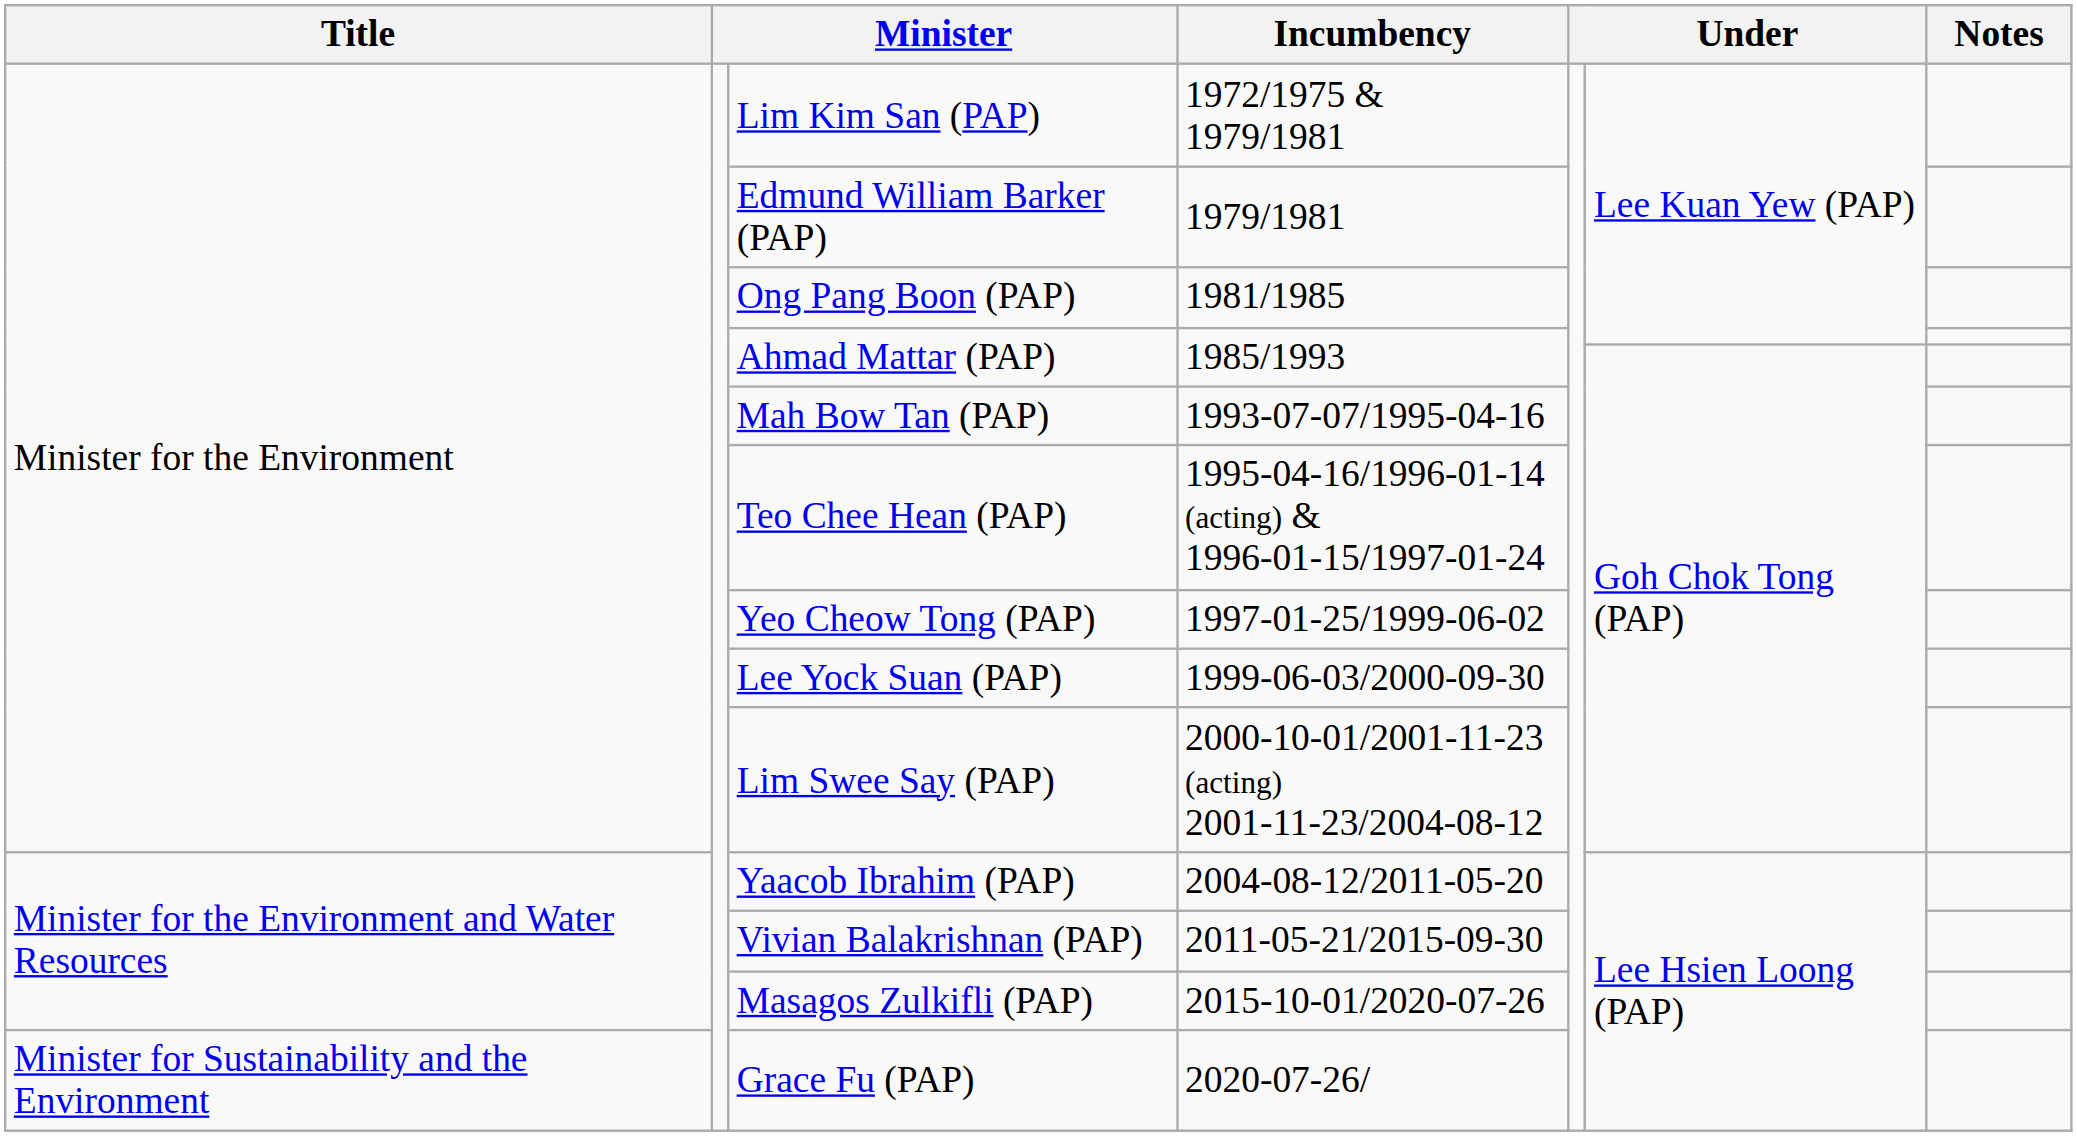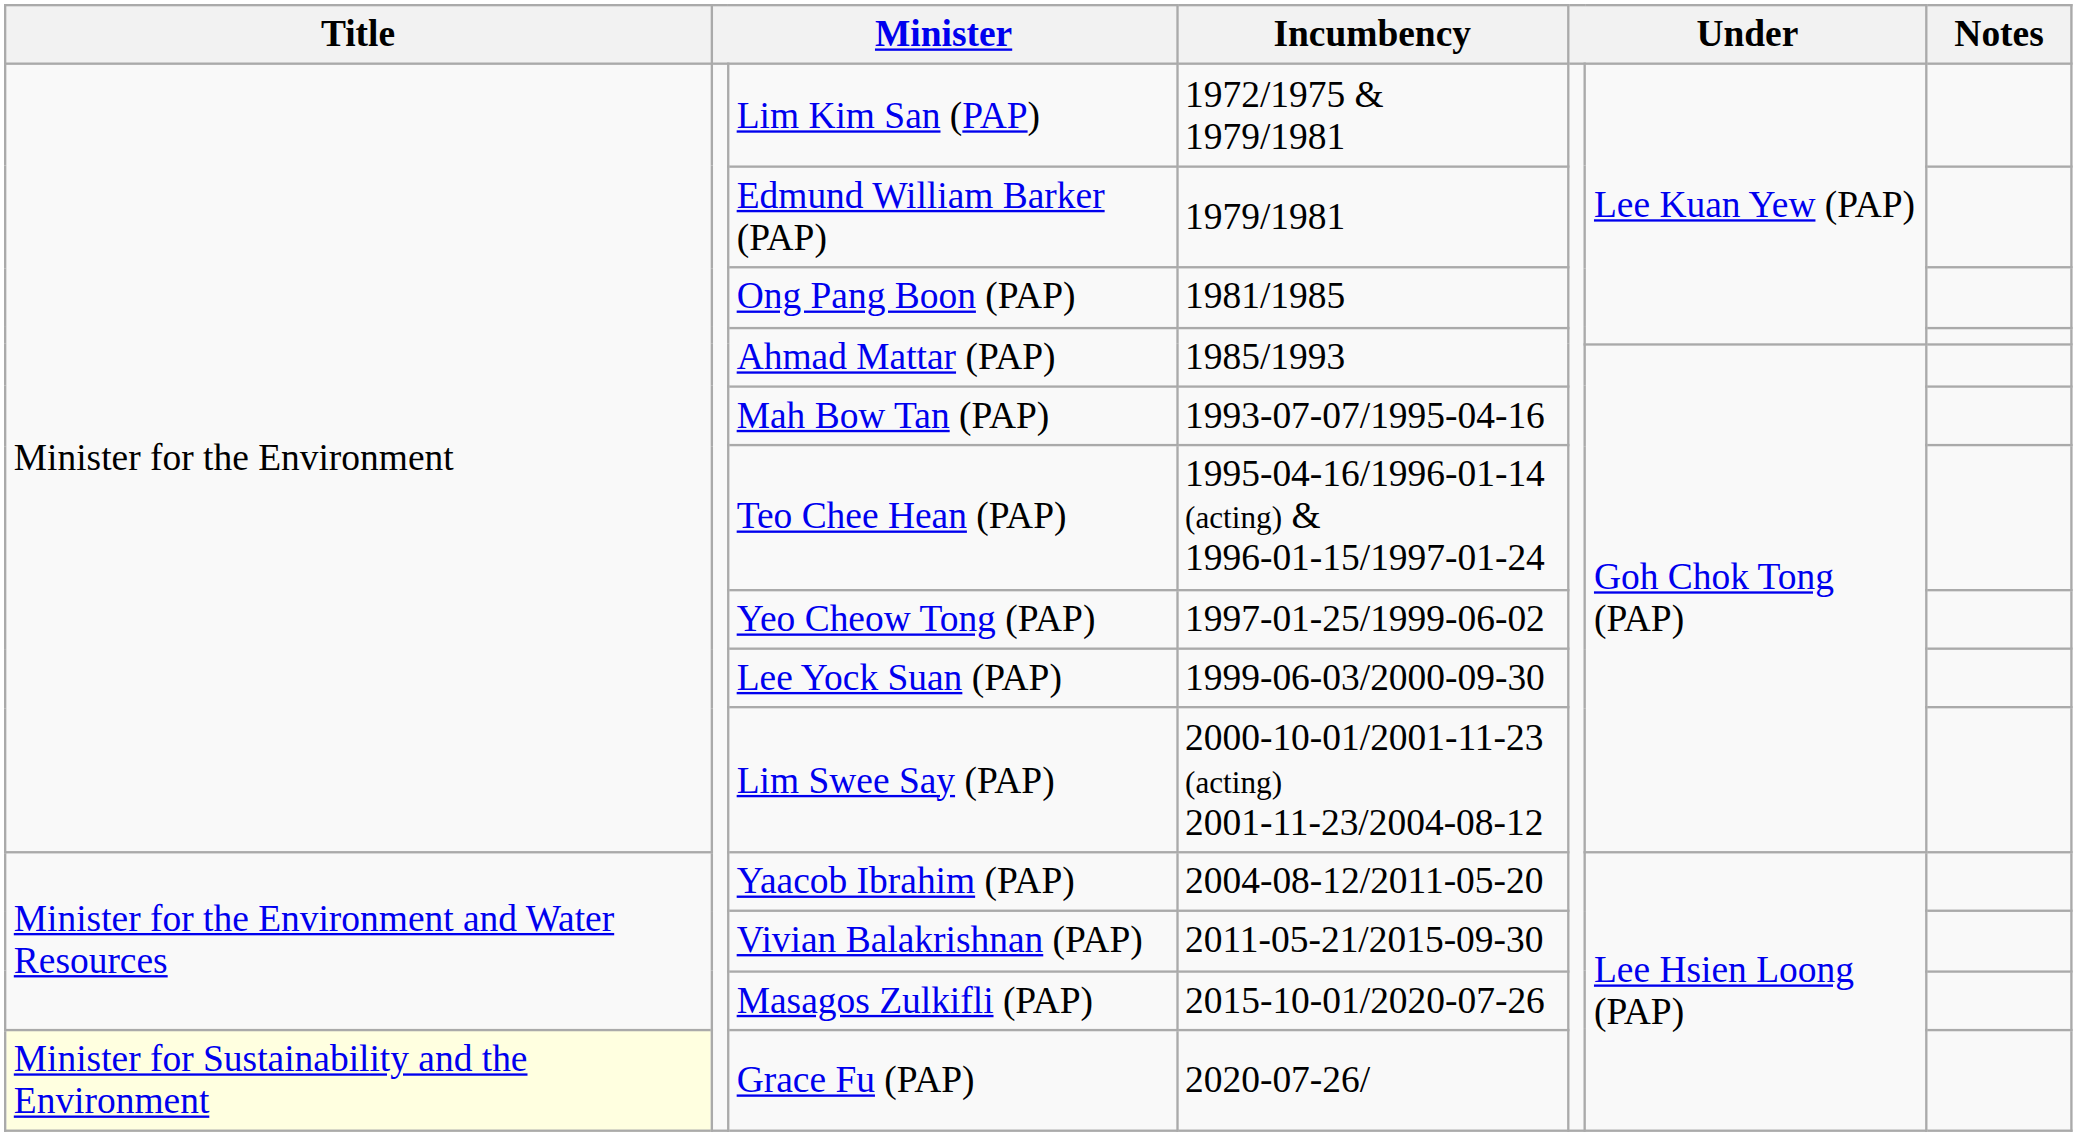(271, 1079) no background -> (271, 1079) lightyellow background
